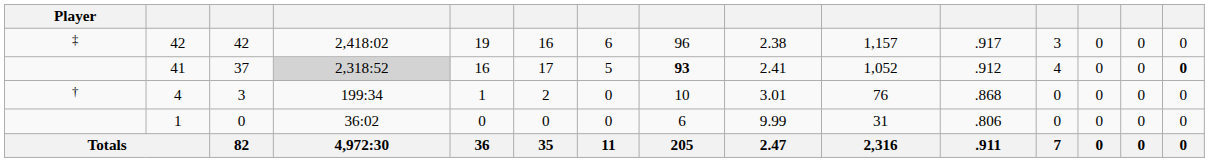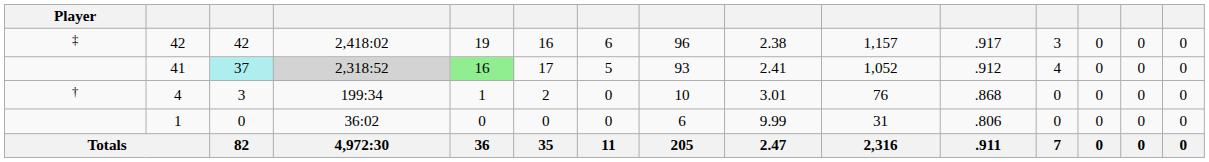(242, 68) no background -> (242, 68) paleturquoise background
(482, 68) no background -> (482, 68) lightgreen background
(682, 68) bold -> (682, 68) normal
(1183, 68) bold -> (1183, 68) normal
